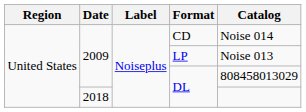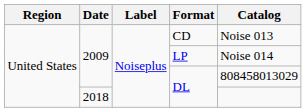(247, 35) Noise 014 -> (247, 35) Noise 013
(247, 55) Noise 013 -> (247, 55) Noise 014
